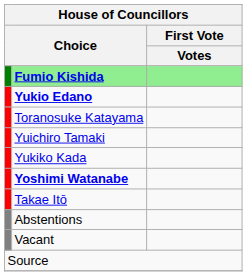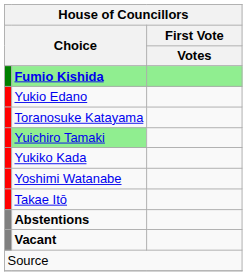(53, 97) bold -> (51, 97) normal
(60, 138) no background -> (60, 138) lightgreen background
(71, 179) bold -> (68, 179) normal
(48, 220) normal -> (52, 220) bold
(34, 240) normal -> (35, 240) bold
